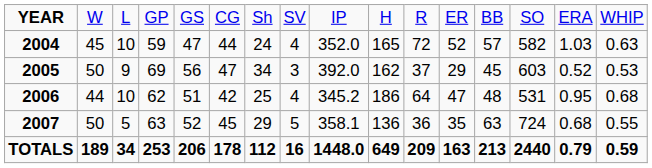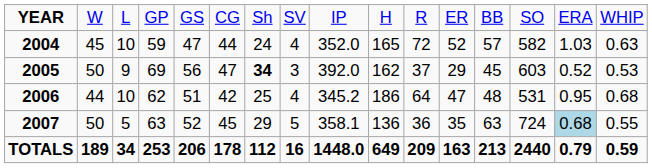(262, 70) normal -> (262, 70) bold
(575, 123) no background -> (575, 123) lightblue background
